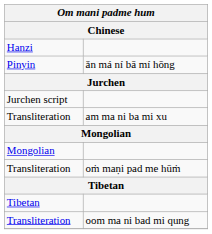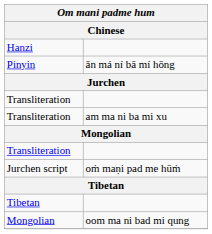(37, 99) Jurchen script -> (39, 99) Transliteration
(31, 151) Mongolian -> (39, 151) Transliteration
(39, 168) Transliteration -> (37, 168) Jurchen script
(39, 220) Transliteration -> (31, 220) Mongolian
